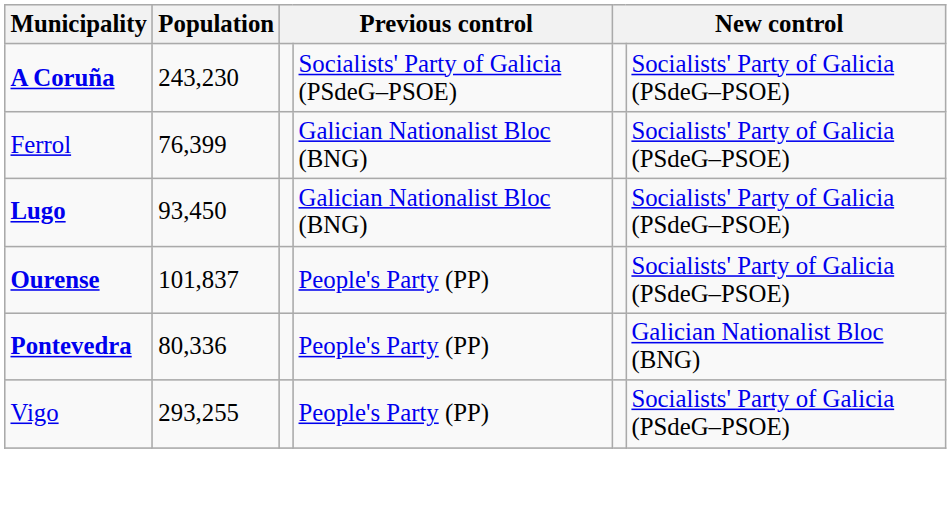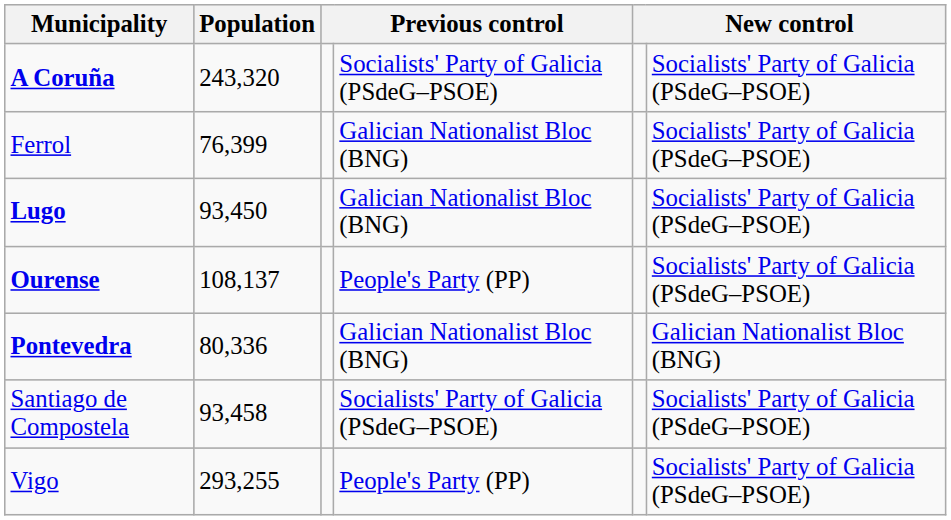(199, 77) 243,230 -> (239, 77) 243,320
(199, 279) 101,837 -> (239, 279) 108,137
(394, 346) People's Party (PP) -> (465, 346) Galician Nationalist Bloc (BNG)
+ row: (70, 413)
